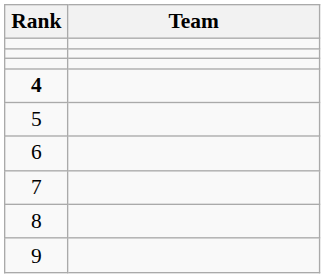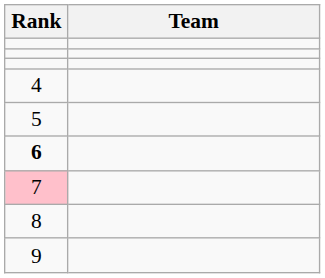(36, 85) bold -> (36, 85) normal
(36, 153) normal -> (36, 153) bold
(36, 187) no background -> (36, 187) pink background
